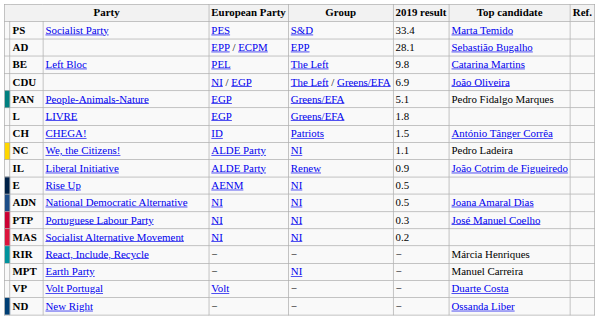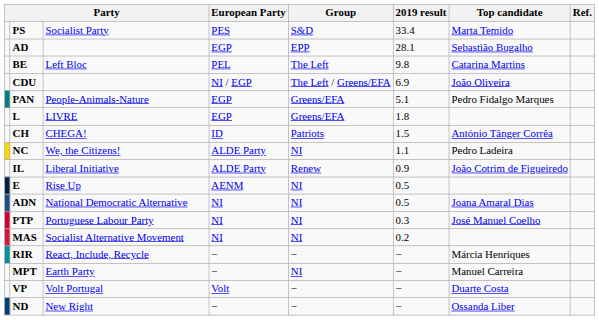(240, 47) EPP / ECPM -> (222, 47) EGP
